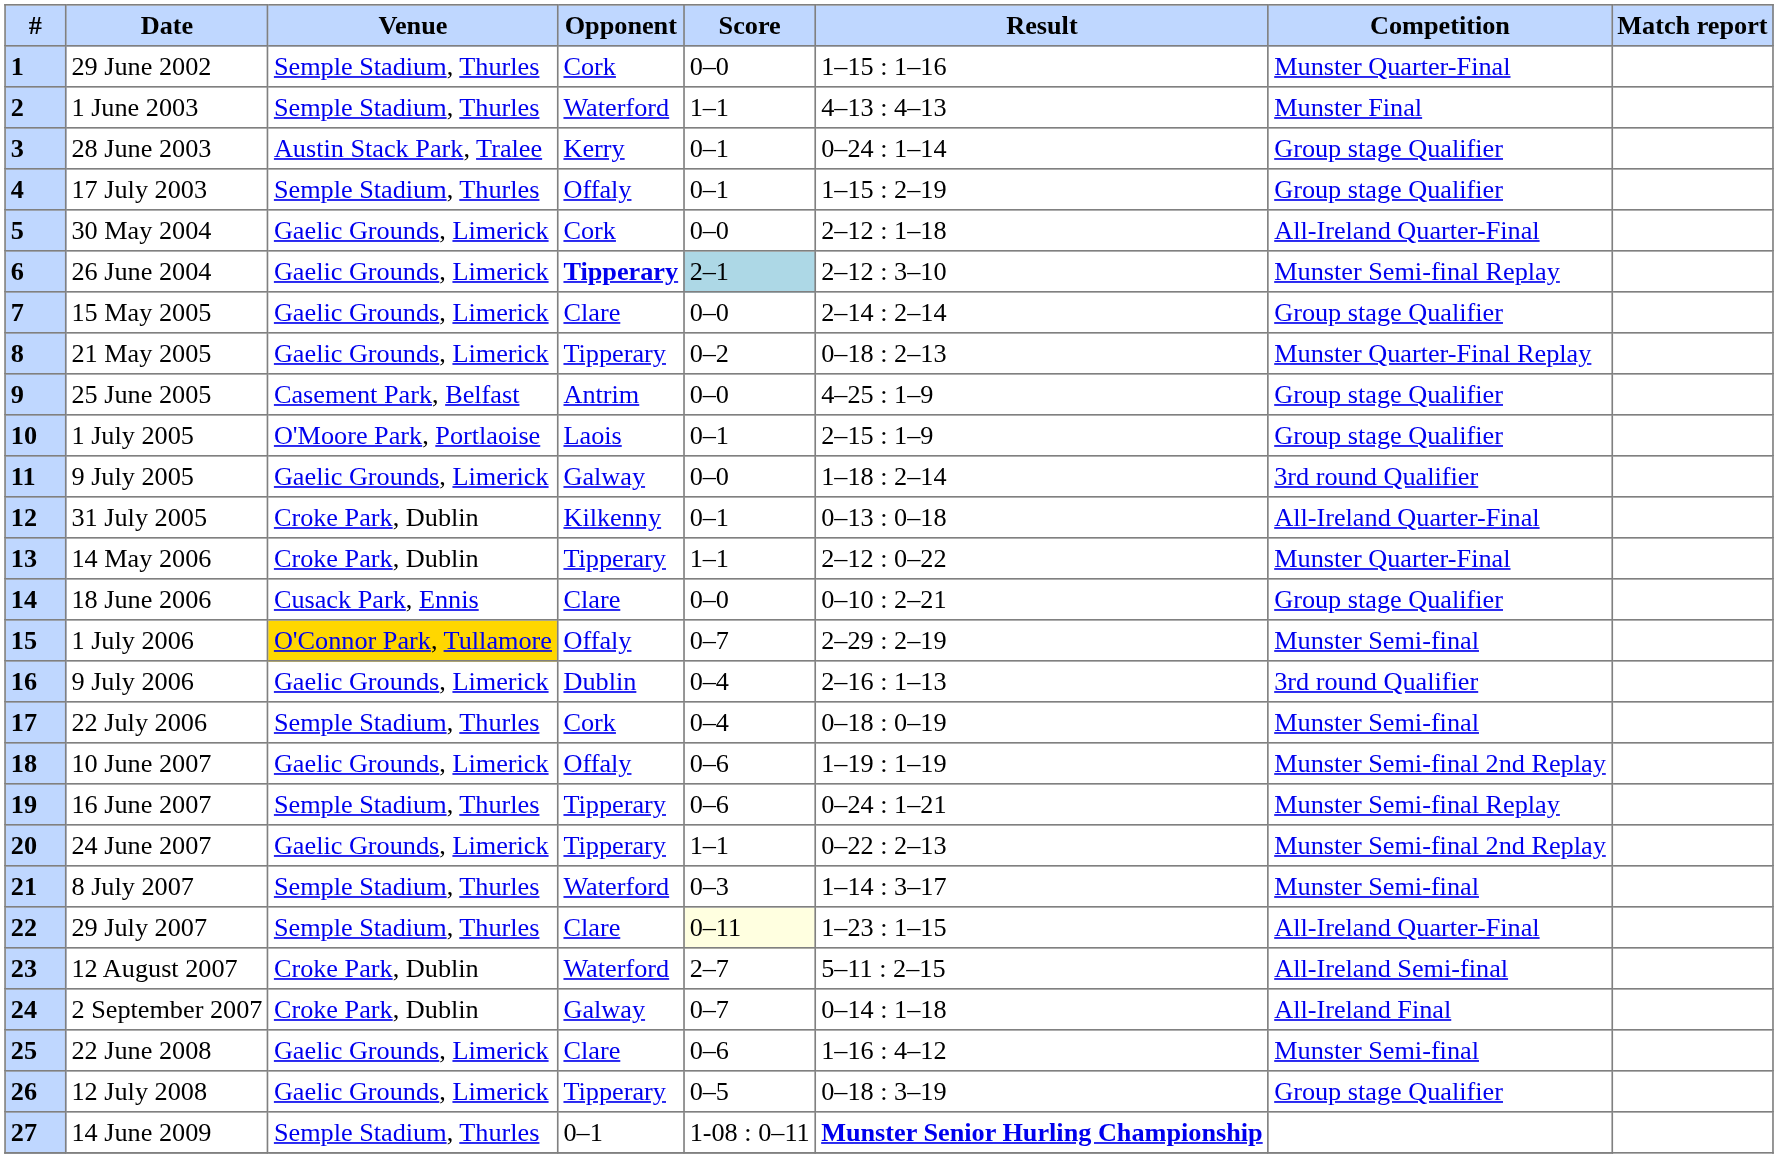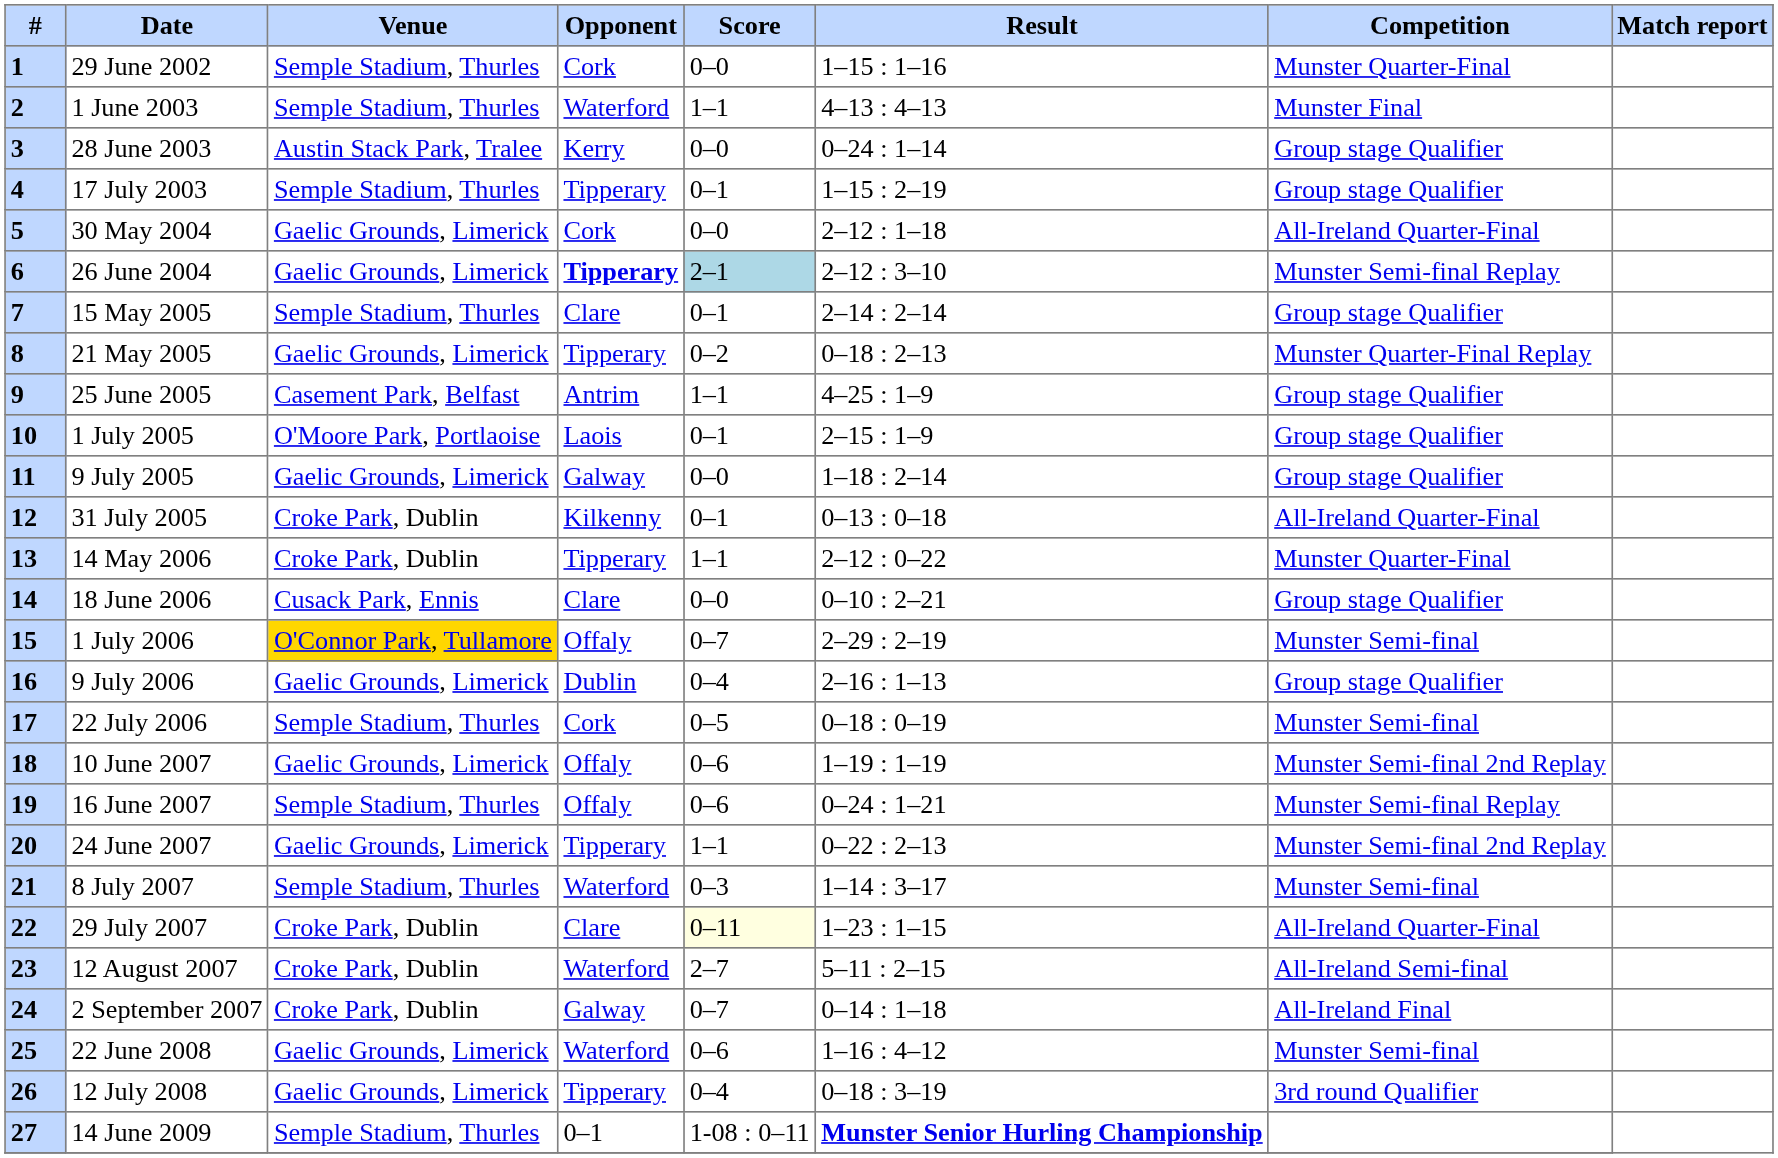(709, 148) 0–1 -> (709, 148) 0–0
(597, 188) Offaly -> (615, 188) Tipperary
(411, 312) Gaelic Grounds, Limerick -> (407, 312) Semple Stadium, Thurles
(709, 312) 0–0 -> (709, 312) 0–1
(709, 394) 0–0 -> (709, 394) 1–1
(1376, 476) 3rd round Qualifier -> (1389, 476) Group stage Qualifier
(1376, 680) 3rd round Qualifier -> (1389, 680) Group stage Qualifier
(709, 722) 0–4 -> (709, 722) 0–5
(615, 804) Tipperary -> (597, 804) Offaly
(407, 926) Semple Stadium, Thurles -> (376, 926) Croke Park, Dublin
(592, 1049) Clare -> (616, 1049) Waterford
(709, 1090) 0–5 -> (709, 1090) 0–4
(1389, 1090) Group stage Qualifier -> (1376, 1090) 3rd round Qualifier
